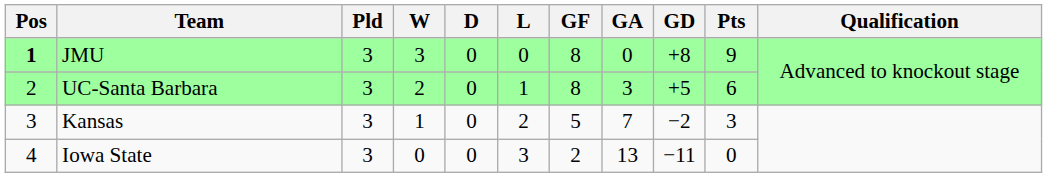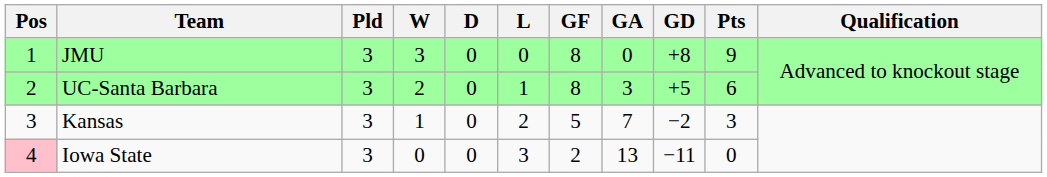(31, 54) bold -> (31, 54) normal
(31, 155) no background -> (31, 155) pink background
